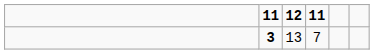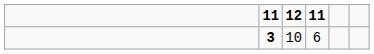(294, 38) 13 -> (294, 38) 10
(317, 38) 7 -> (317, 38) 6
